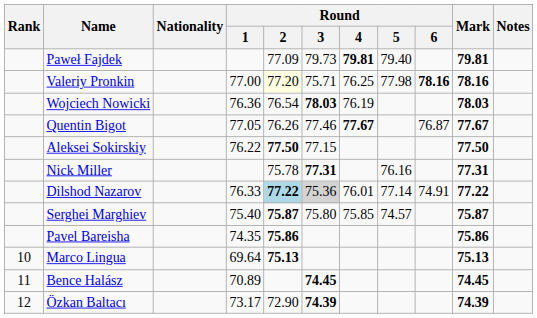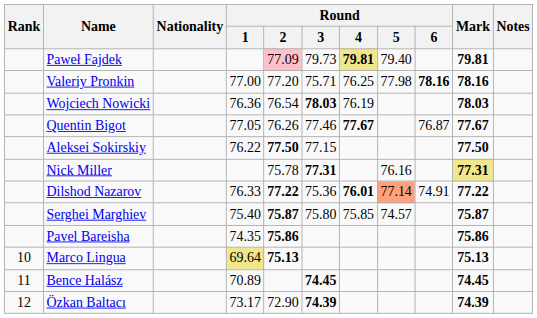(283, 59) no background -> (283, 59) pink background
(358, 59) no background -> (358, 59) khaki background
(283, 81) lightyellow background -> (283, 81) no background
(473, 170) no background -> (473, 170) khaki background
(283, 192) lightblue background -> (283, 192) no background
(321, 192) lightgrey background -> (321, 192) no background
(358, 192) normal -> (358, 192) bold
(396, 192) no background -> (396, 192) lightsalmon background
(245, 258) no background -> (245, 258) khaki background
